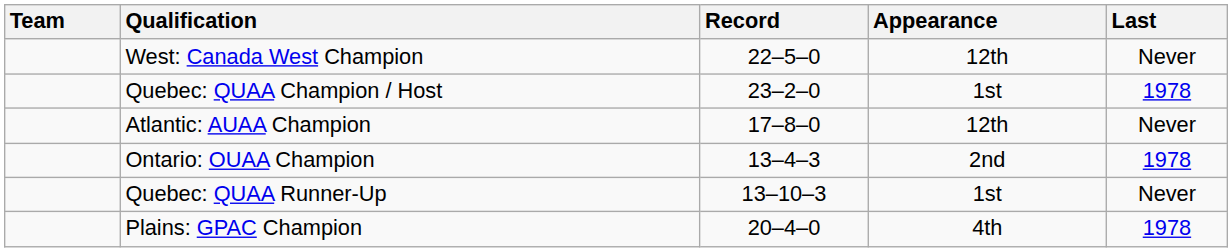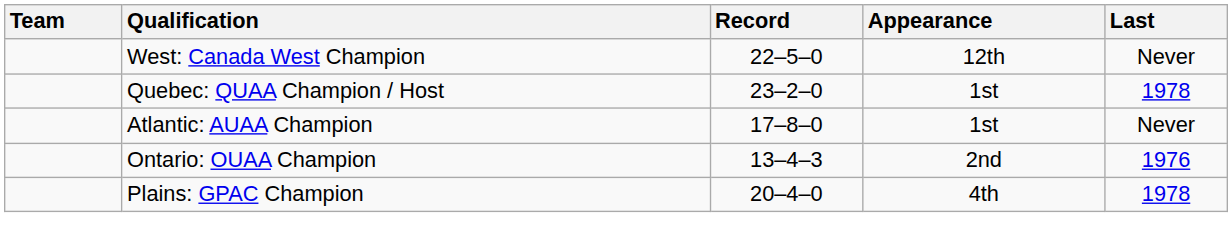(987, 125) 12th -> (984, 125) 1st
(1167, 159) 1978 -> (1166, 159) 1976
- row: (256, 194)
